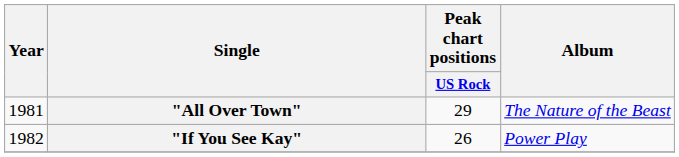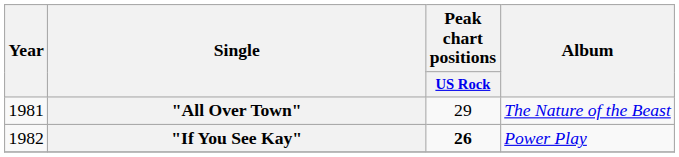(463, 138) normal -> (463, 138) bold
